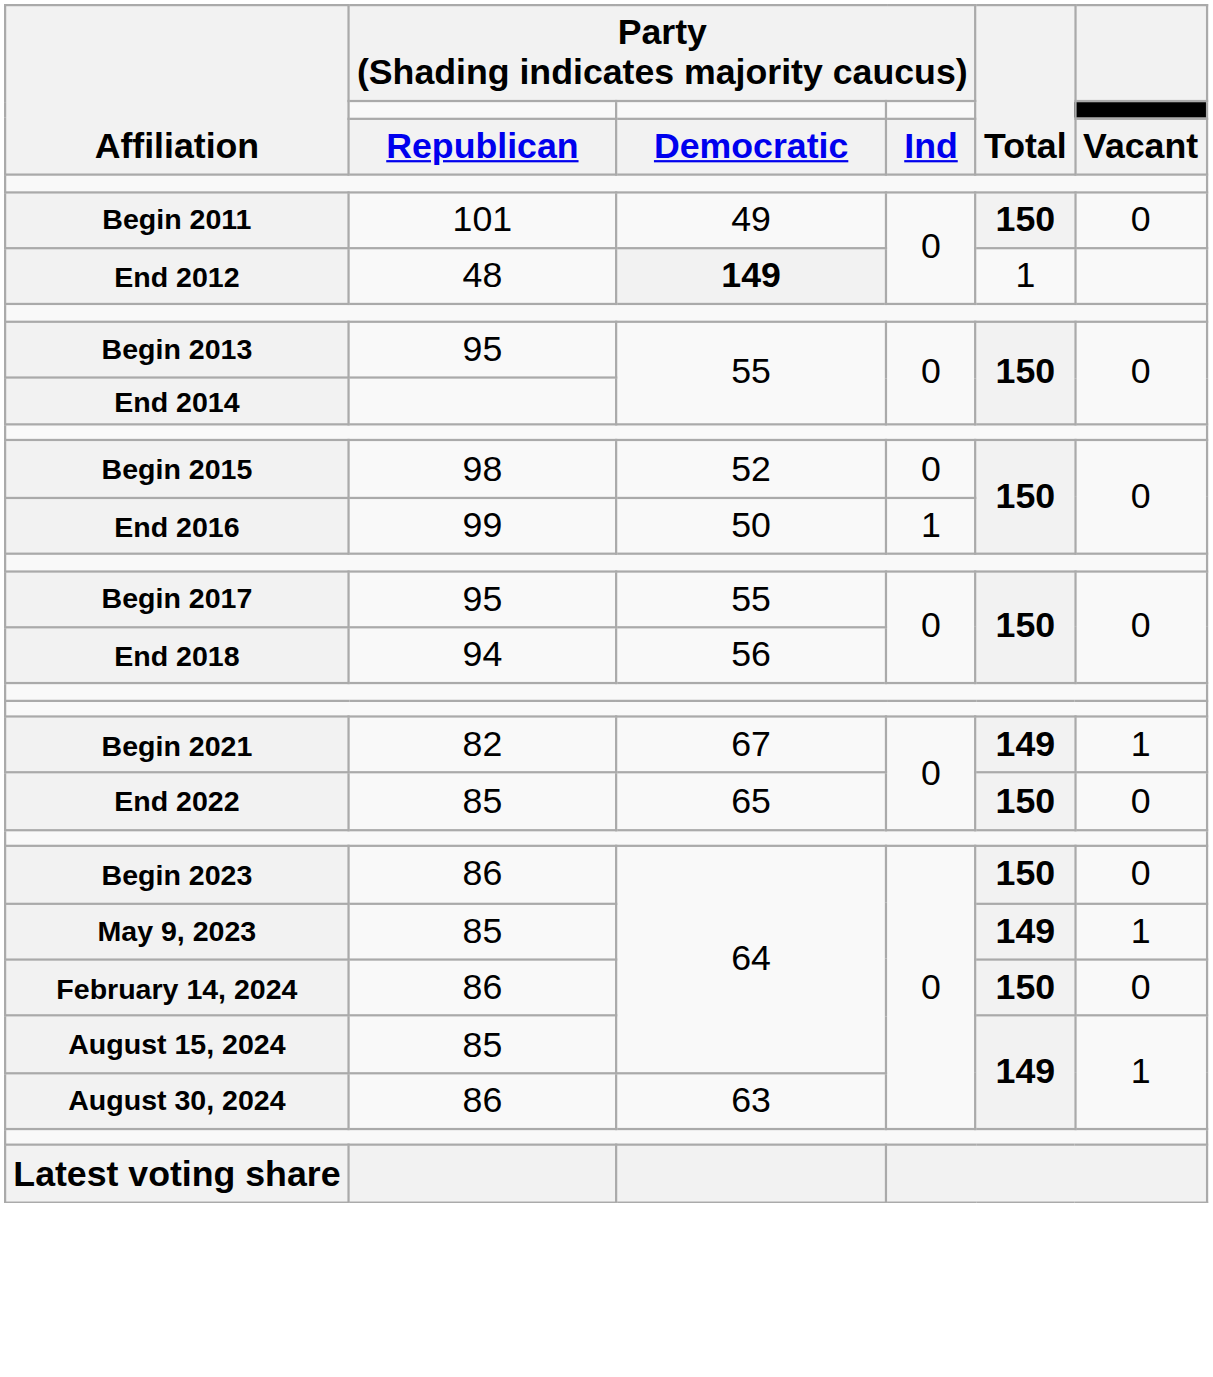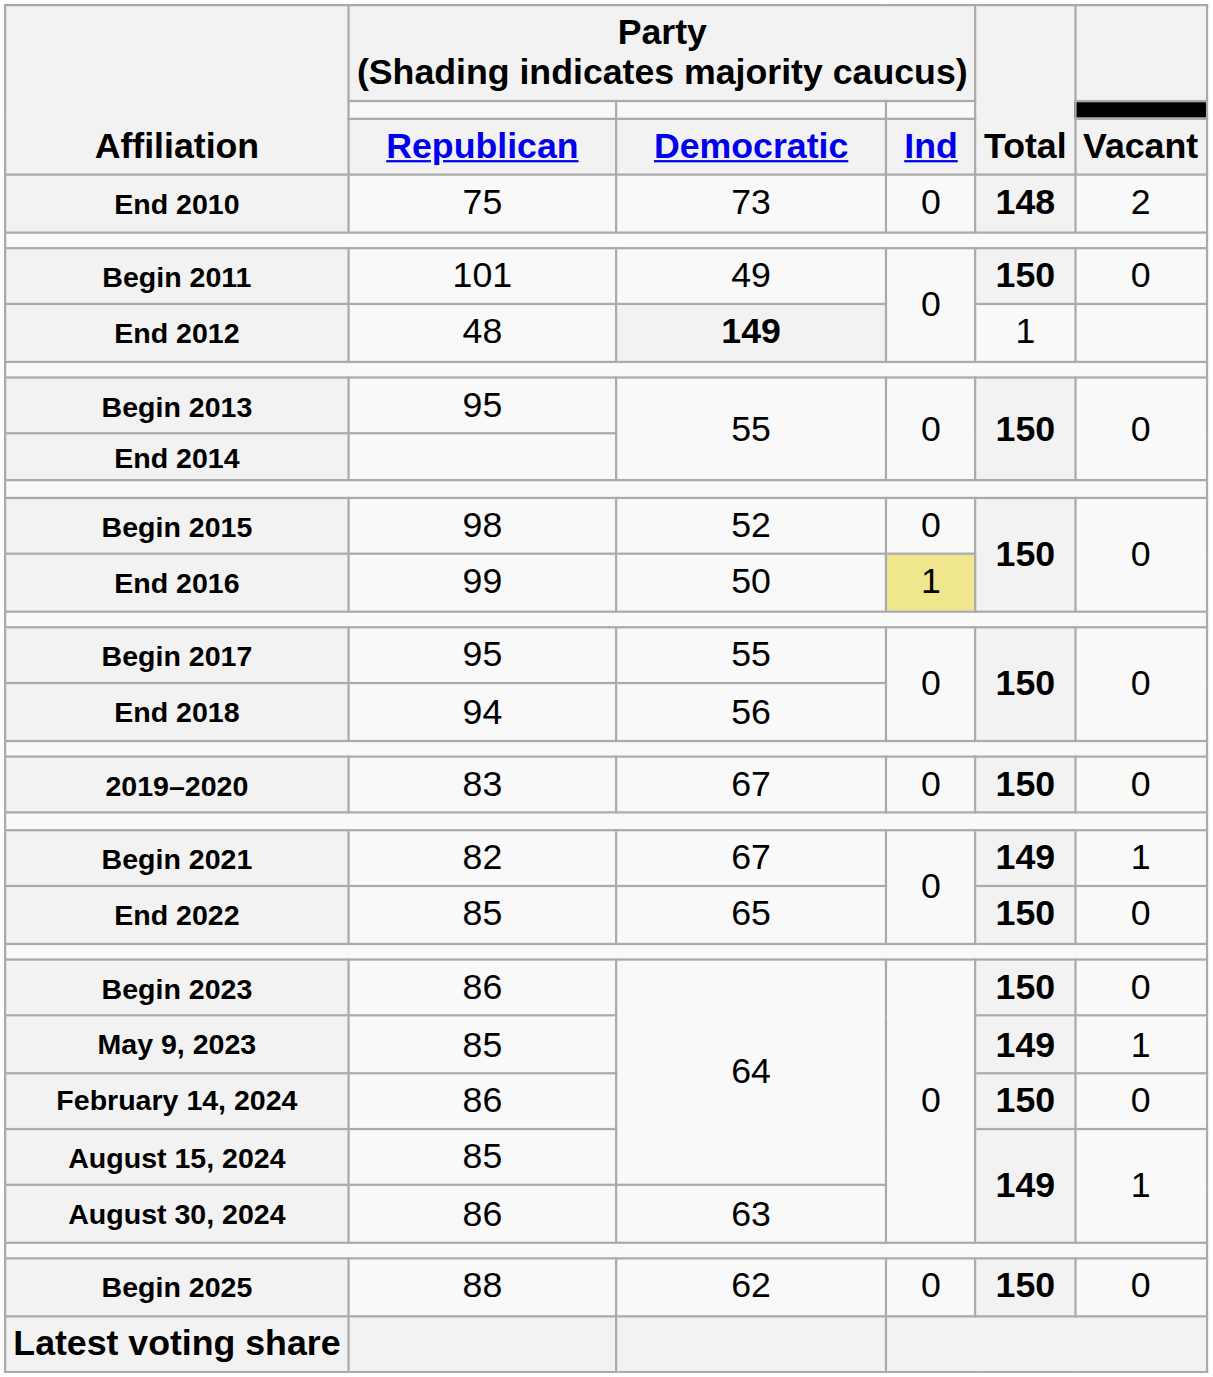+ row: (177, 203)
(931, 525) no background -> (931, 581) khaki background
+ row: (177, 785)
+ row: (177, 1287)
